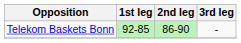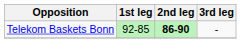(176, 29) normal -> (176, 29) bold
